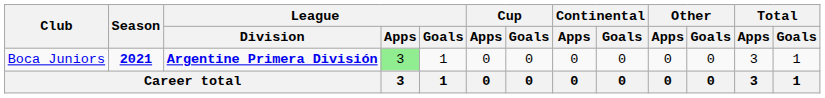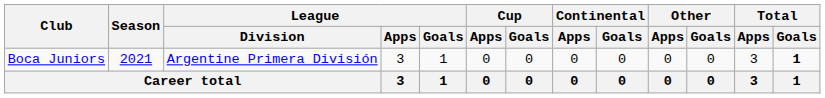(136, 60) bold -> (136, 60) normal
(272, 60) bold -> (272, 60) normal
(400, 60) lightgreen background -> (400, 60) no background
(797, 60) normal -> (797, 60) bold
